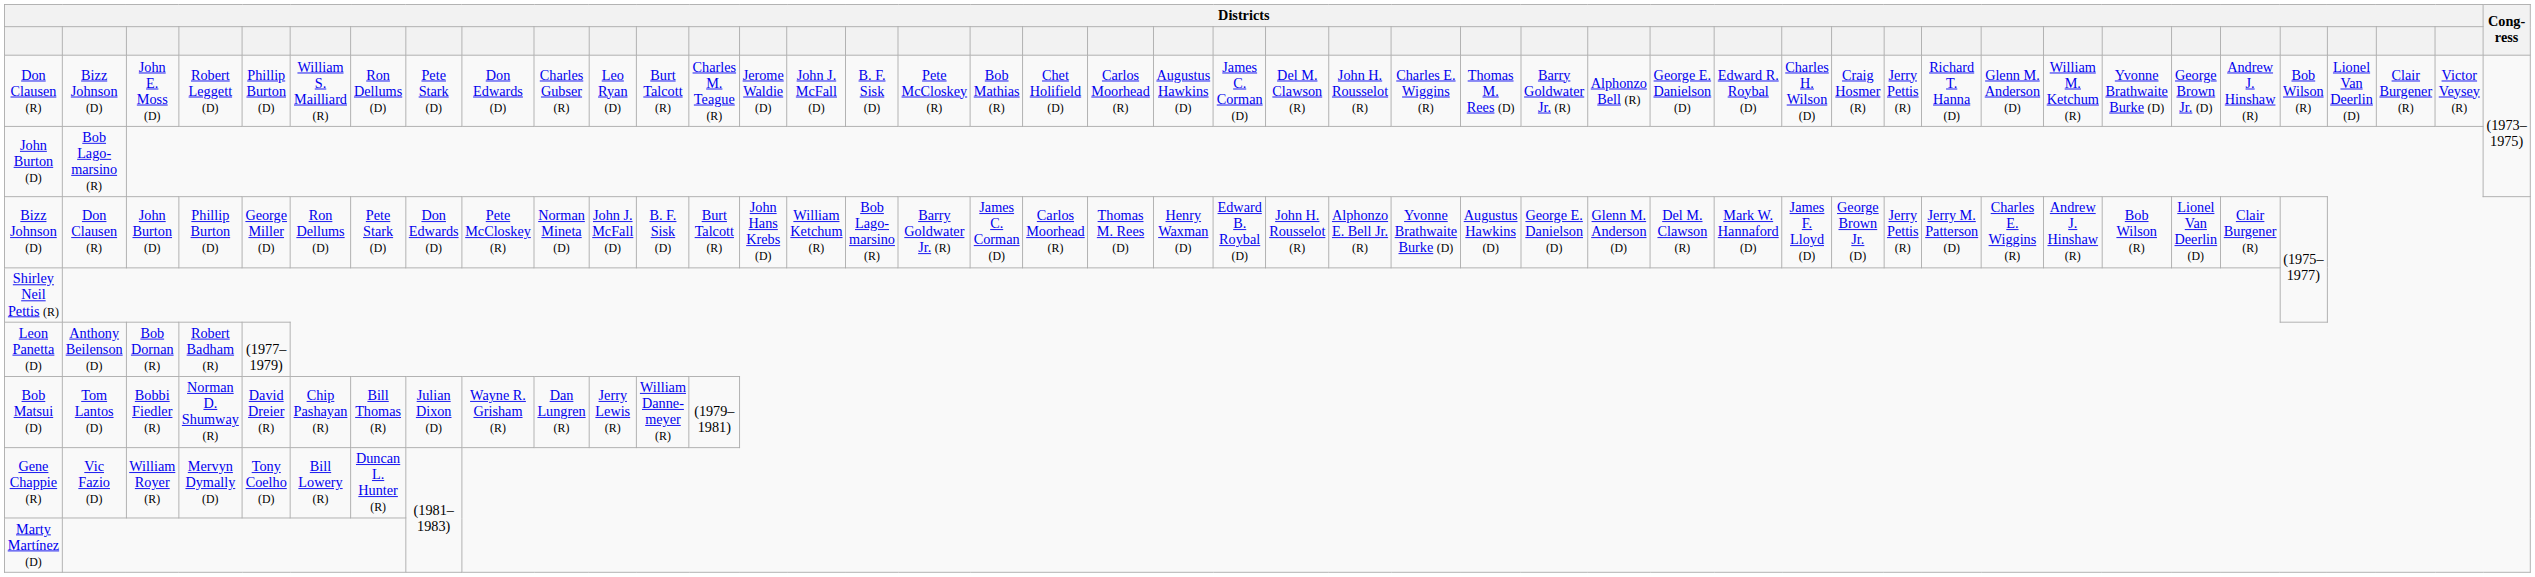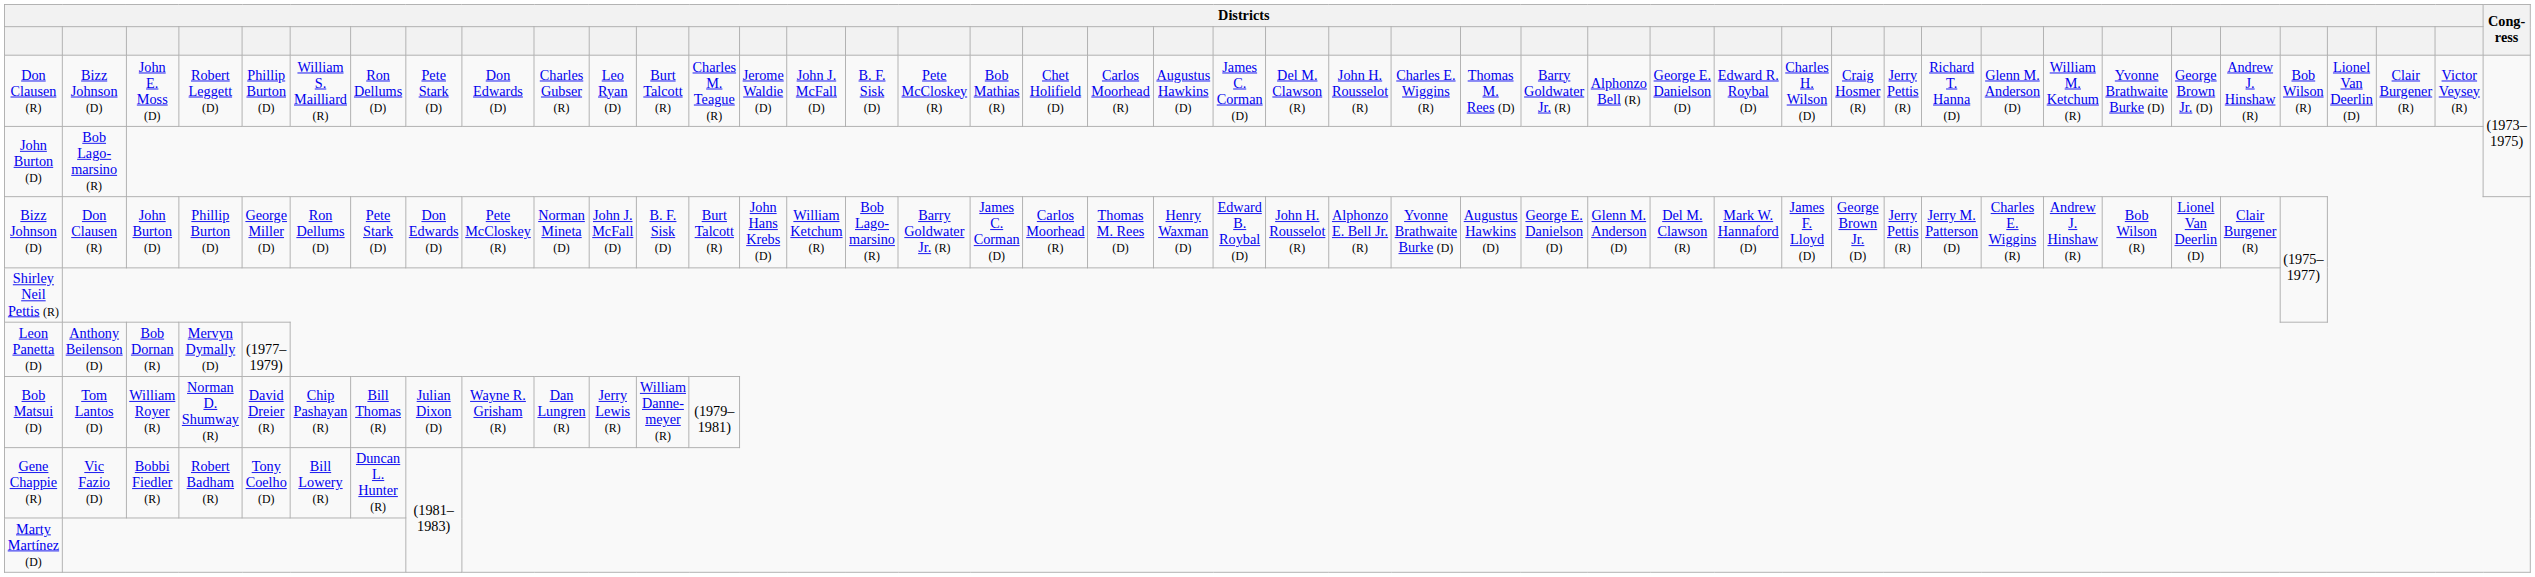(210, 349) Robert Badham (R) -> (210, 349) Mervyn Dymally (D)
(152, 412) Bobbi Fiedler (R) -> (152, 412) William Royer (R)
(152, 482) William Royer (R) -> (152, 482) Bobbi Fiedler (R)
(210, 482) Mervyn Dymally (D) -> (210, 482) Robert Badham (R)
